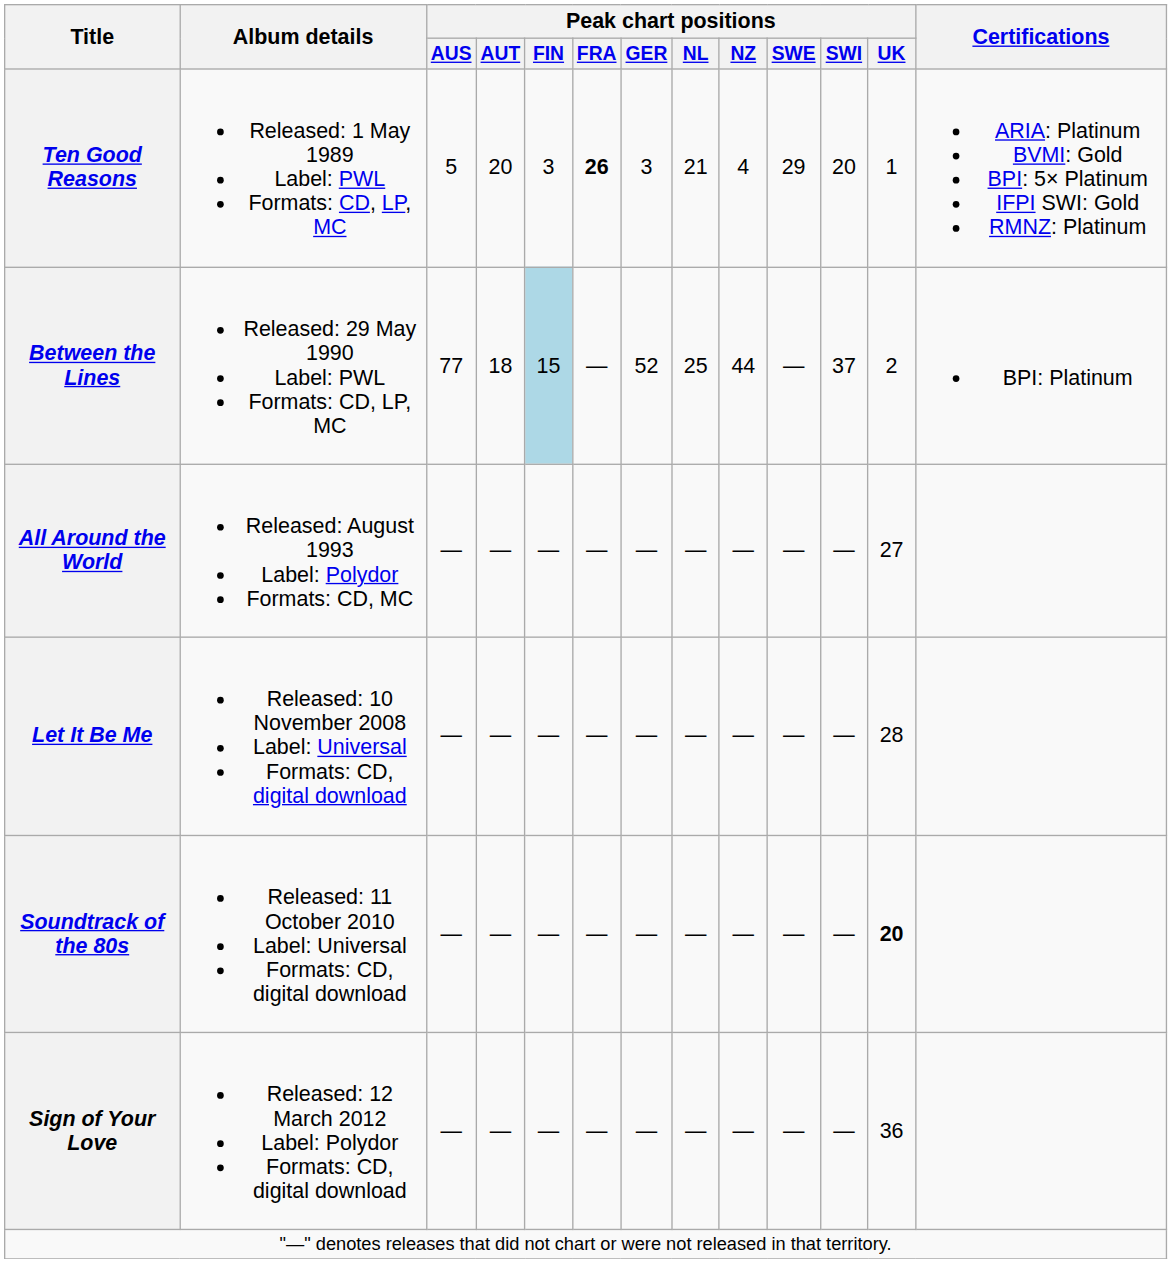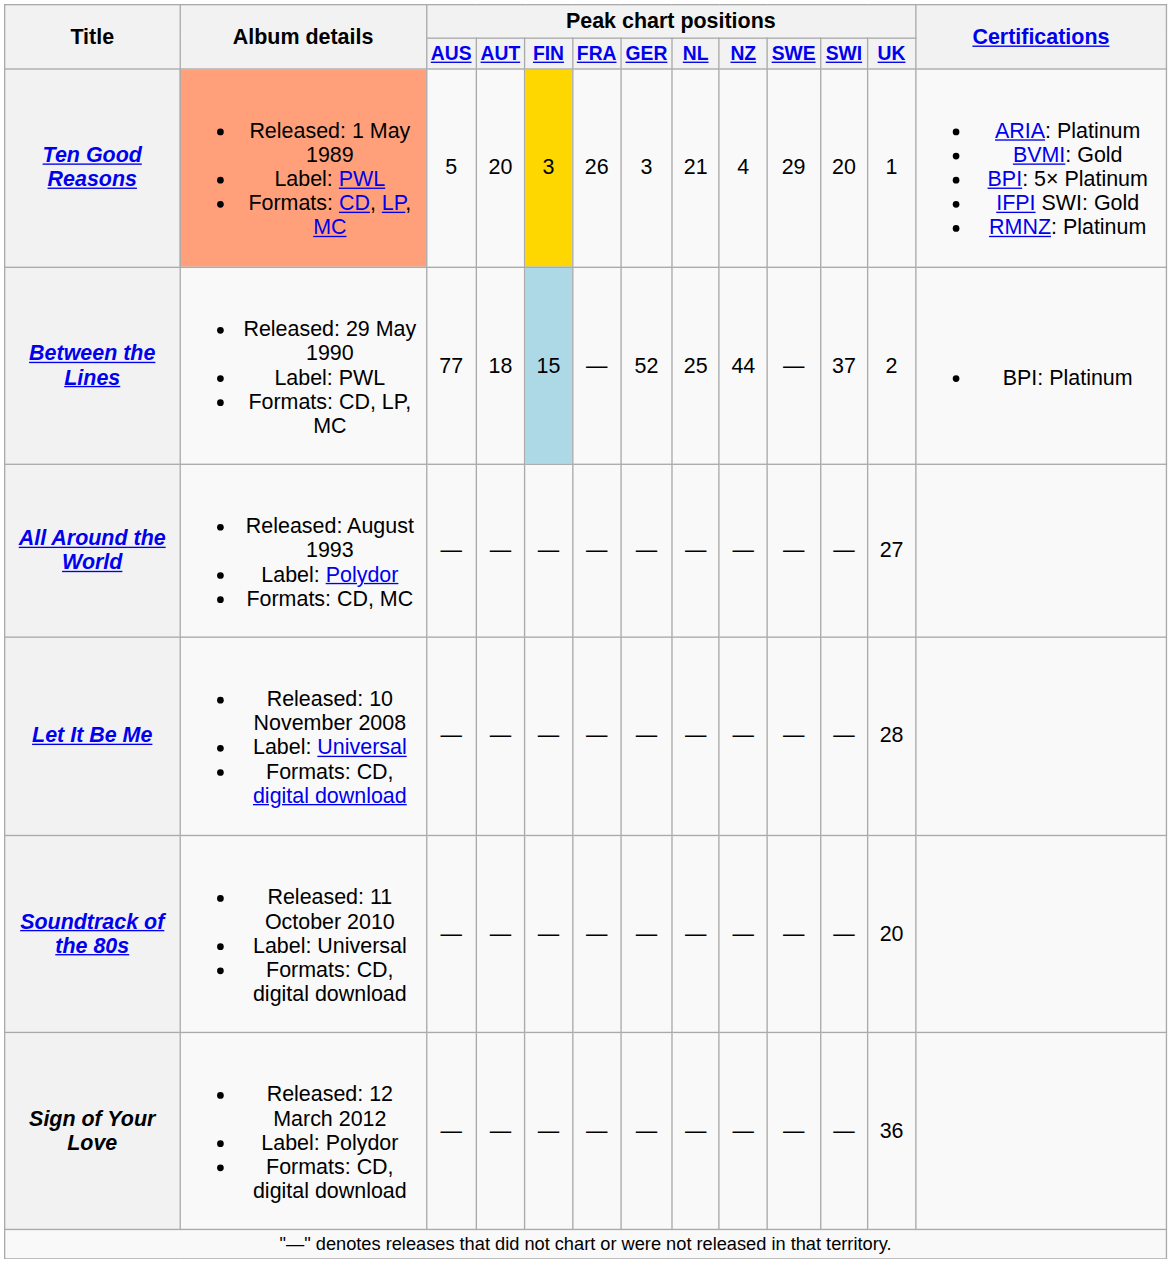(303, 180) no background -> (303, 180) lightsalmon background
(549, 167) no background -> (549, 167) gold background
(597, 167) bold -> (597, 167) normal
(892, 933) bold -> (892, 933) normal
